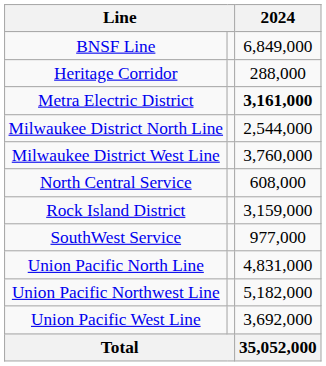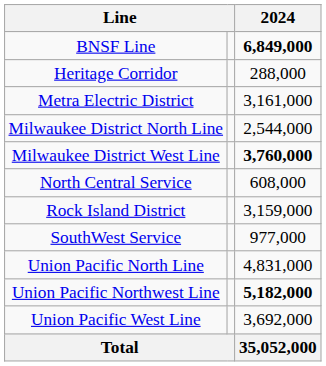(278, 45) normal -> (278, 45) bold
(278, 100) bold -> (278, 100) normal
(278, 155) normal -> (278, 155) bold
(278, 292) normal -> (278, 292) bold
